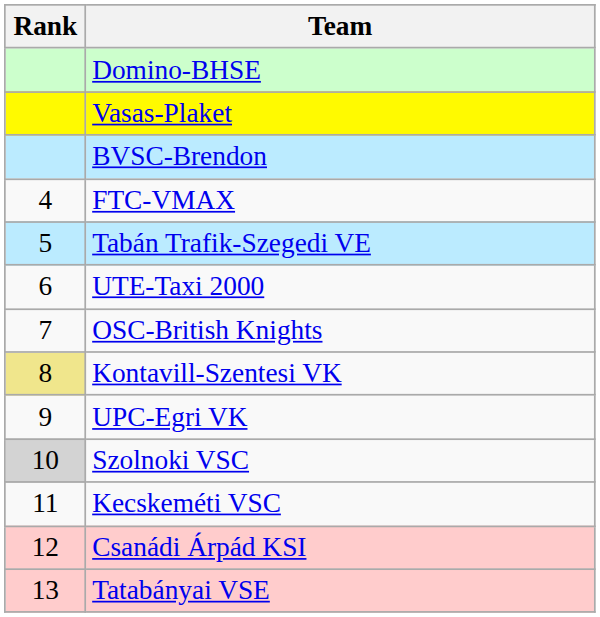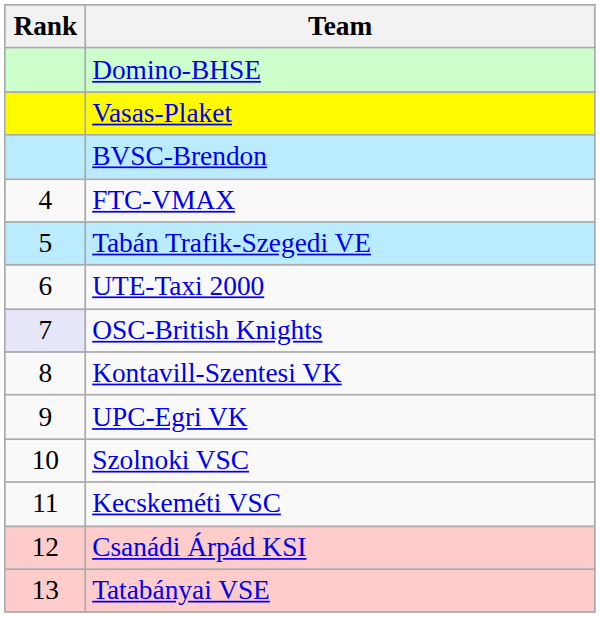(45, 329) no background -> (45, 329) lavender background
(45, 373) khaki background -> (45, 373) no background
(45, 460) lightgrey background -> (45, 460) no background
